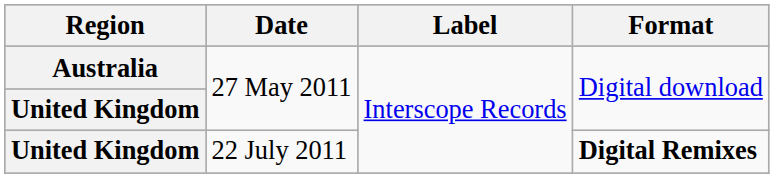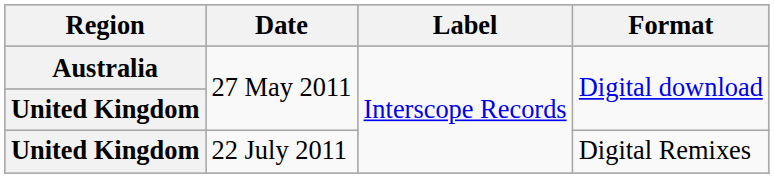(668, 151) bold -> (665, 151) normal
